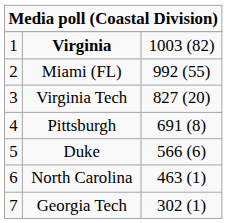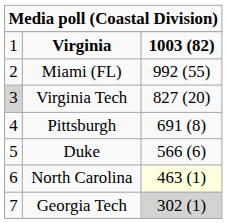(182, 45) normal -> (182, 45) bold
(13, 98) no background -> (13, 98) lightgrey background
(182, 178) no background -> (182, 178) lightyellow background
(182, 205) no background -> (182, 205) lightgrey background
